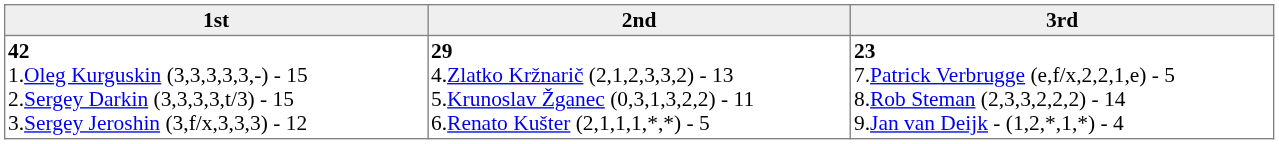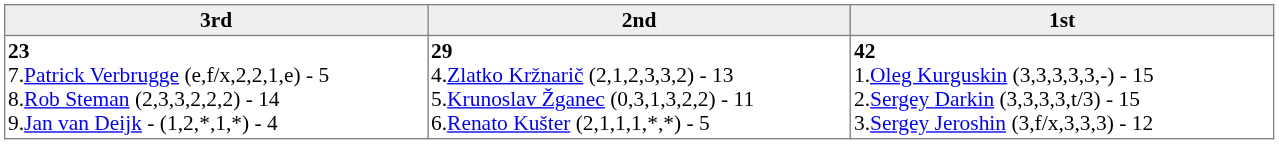columns swapped: (216, 19) <-> (1062, 19)
